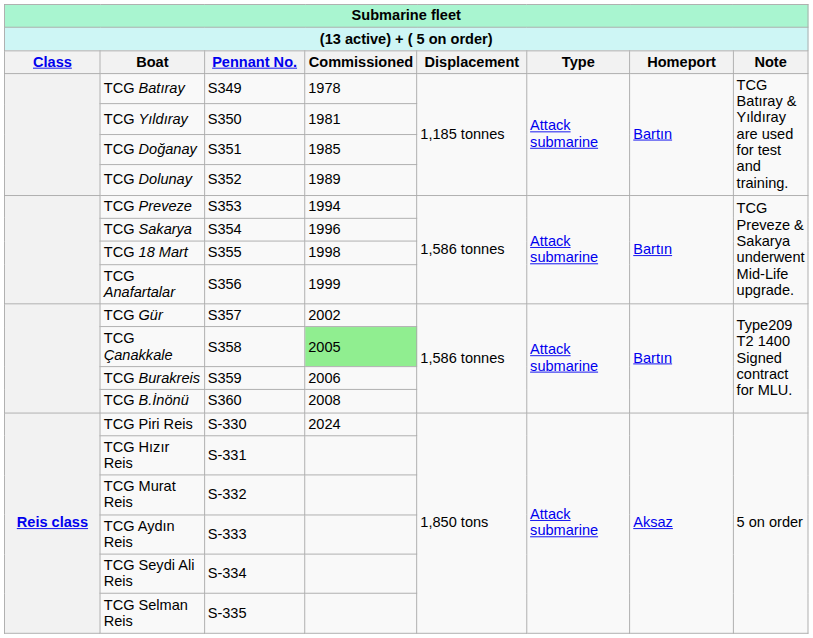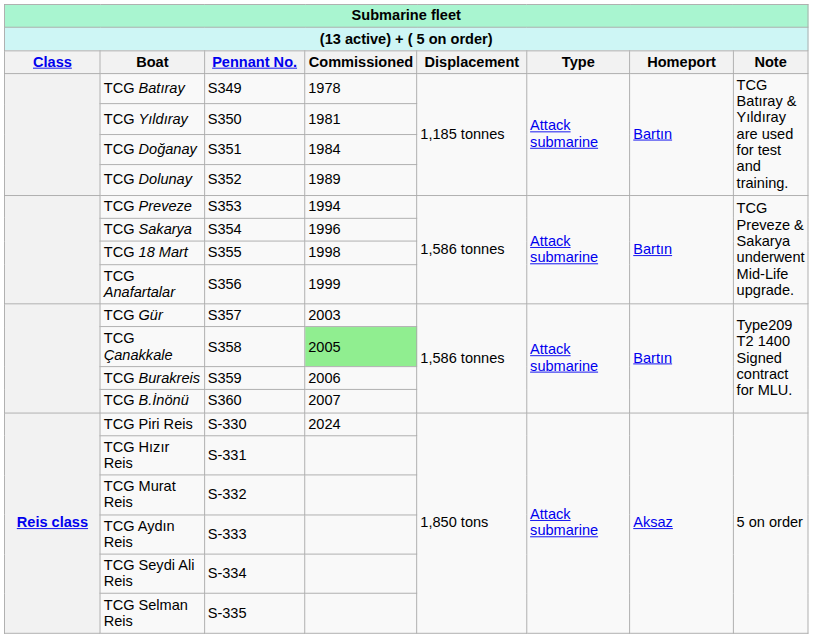(324, 149) 1985 -> (324, 149) 1984
(324, 315) 2002 -> (324, 315) 2003
(324, 401) 2008 -> (324, 401) 2007
